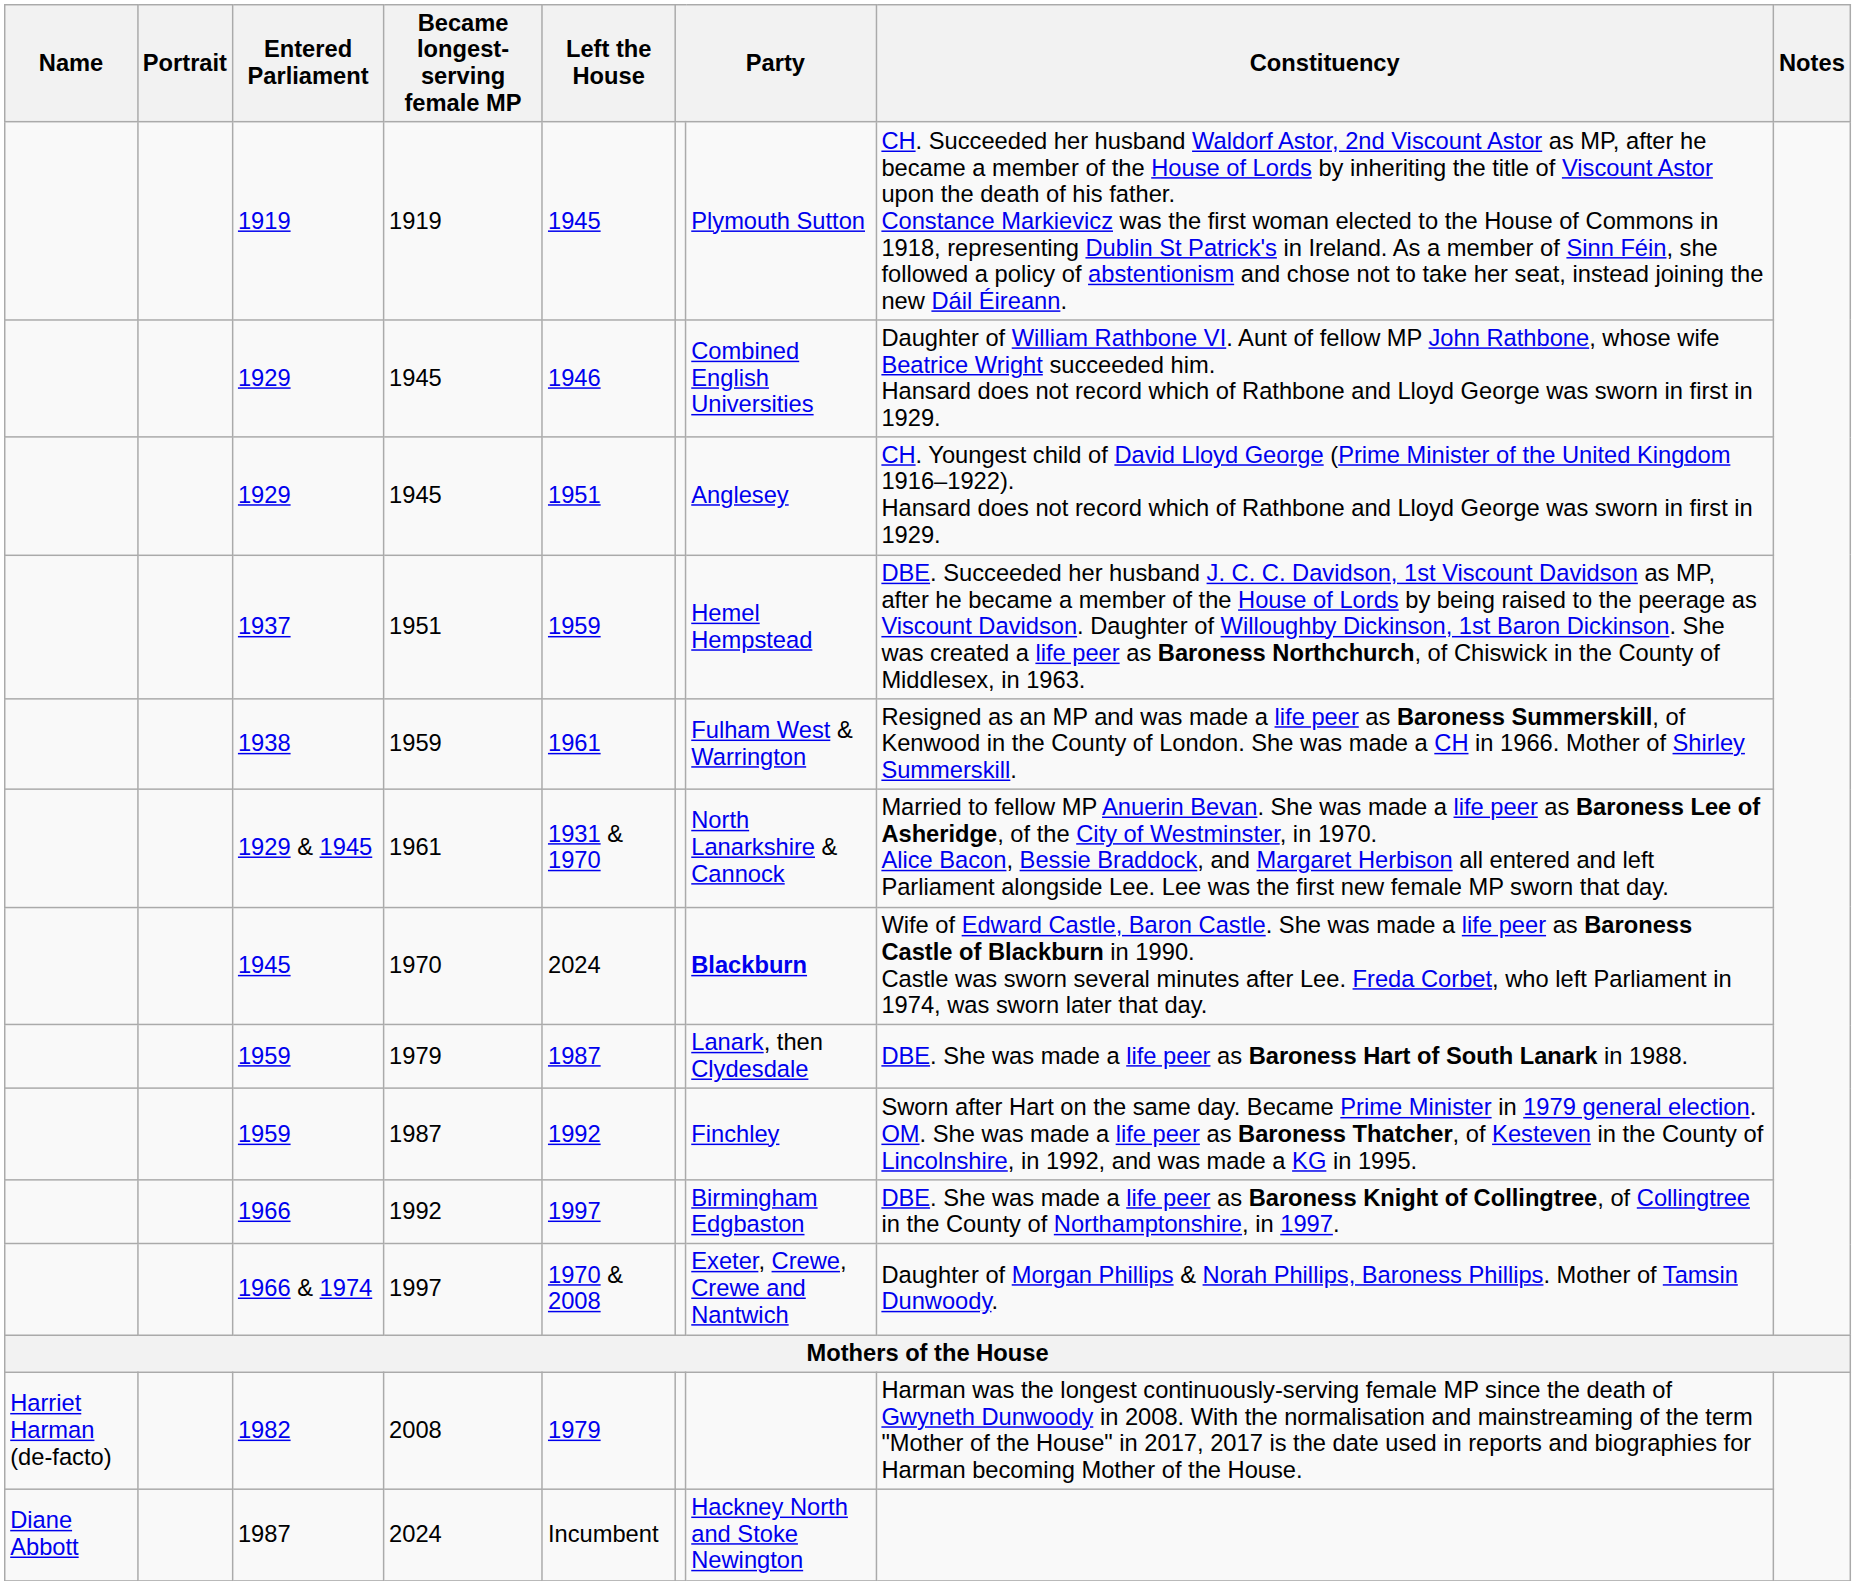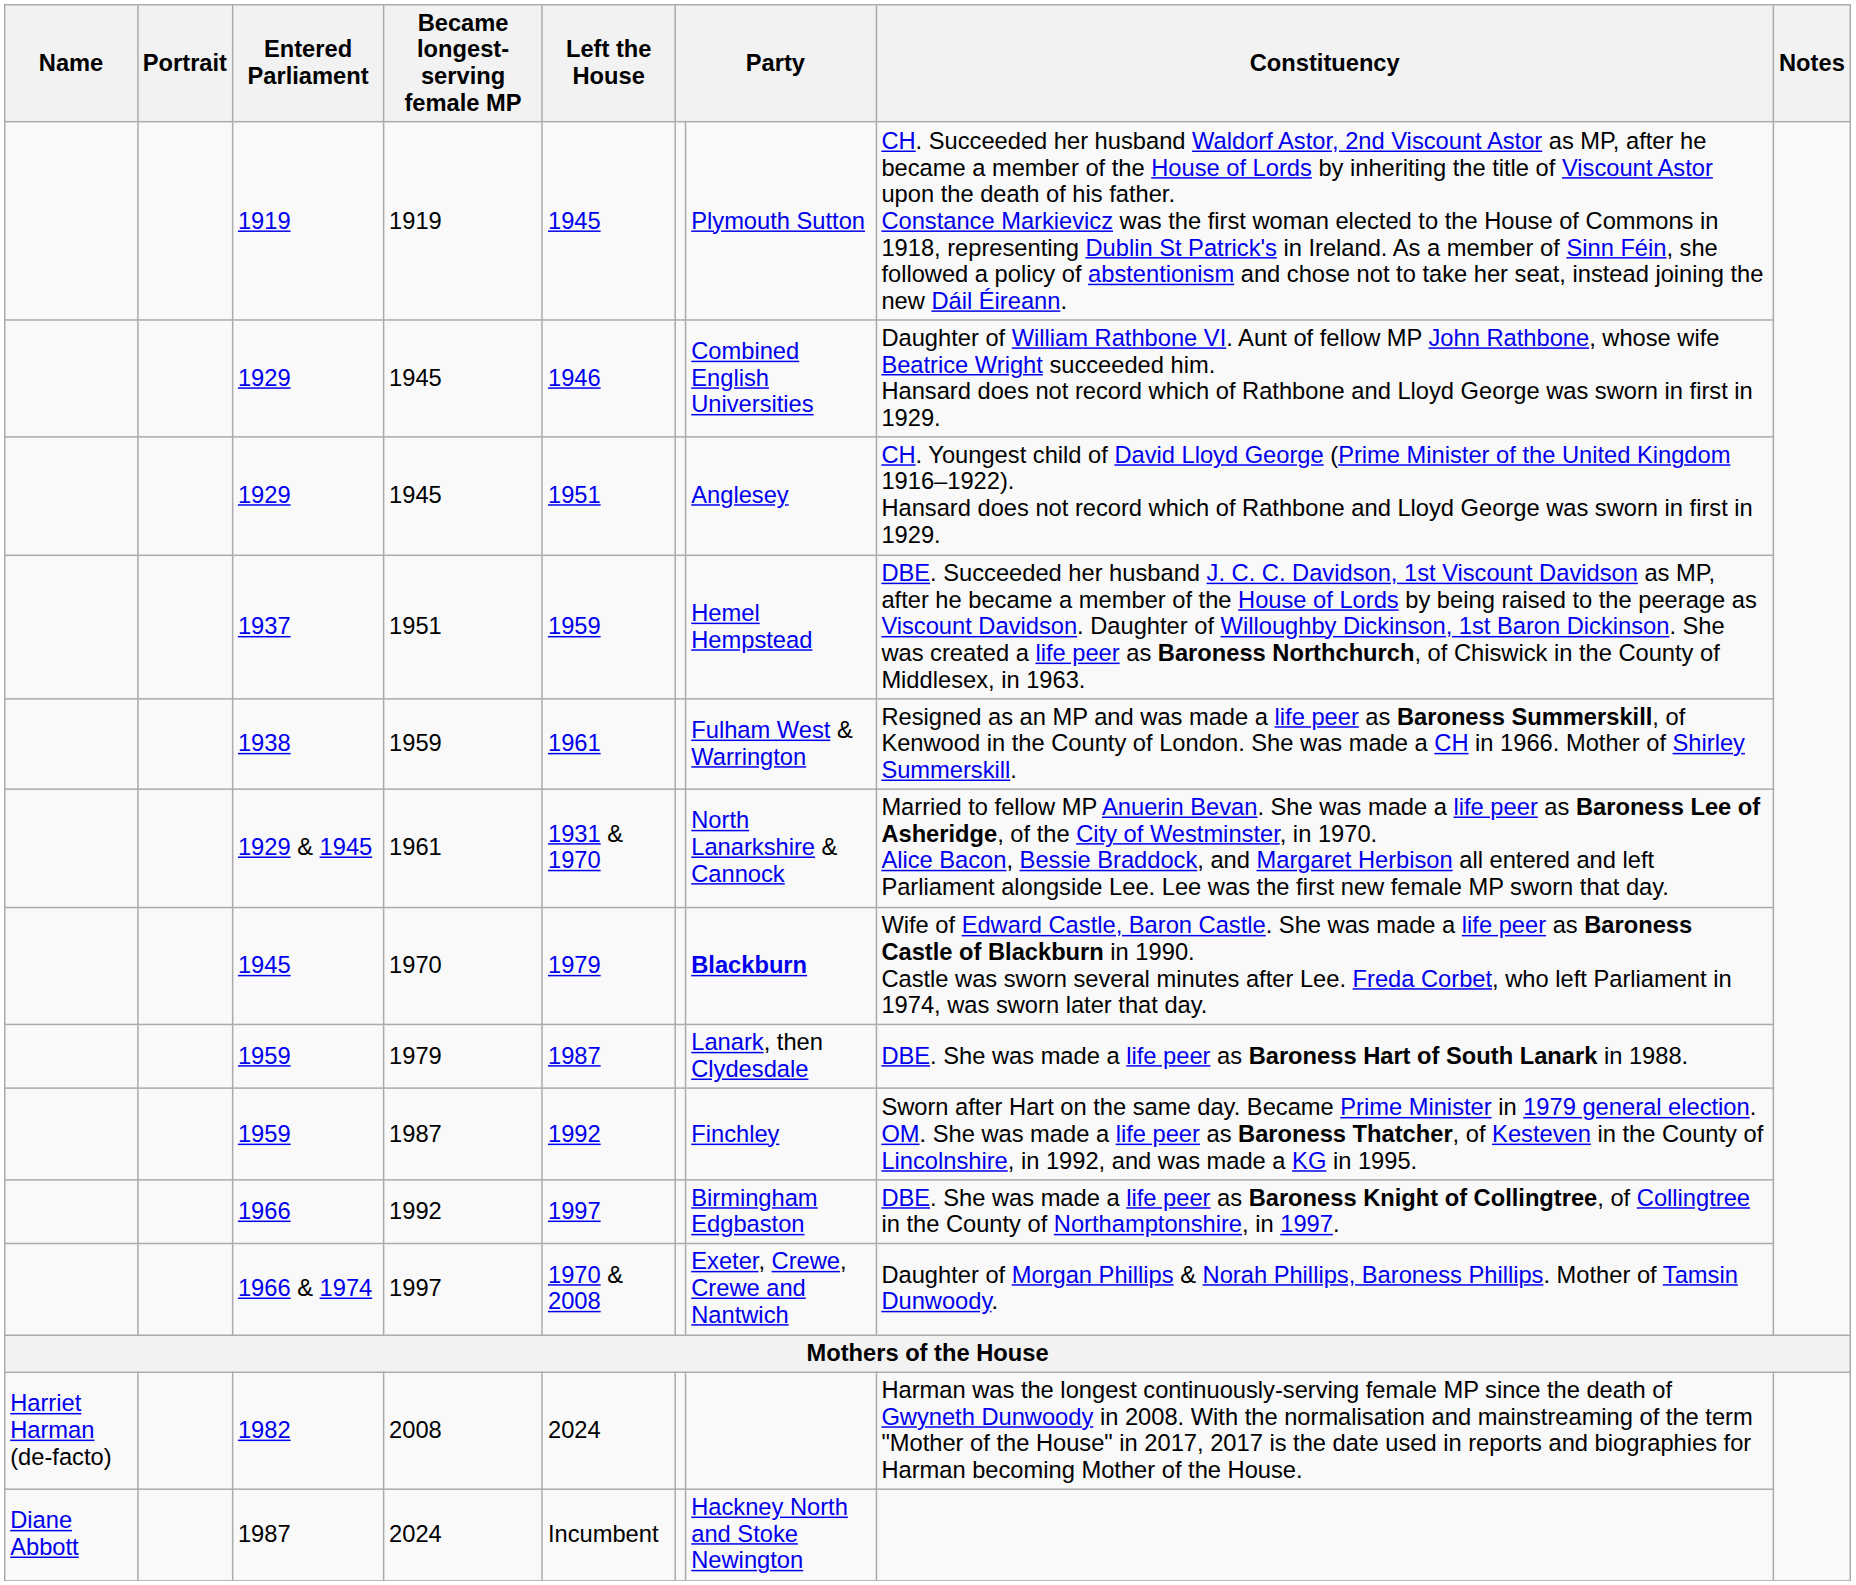(574, 965) 2024 -> (574, 965) 1979
(574, 1430) 1979 -> (574, 1430) 2024
